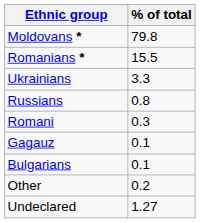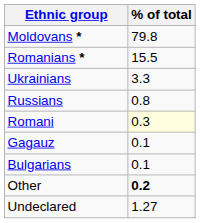(141, 121) no background -> (141, 121) lightyellow background
(141, 185) normal -> (141, 185) bold
